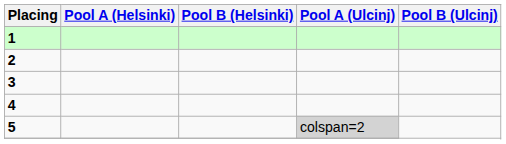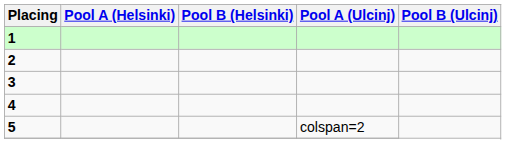(332, 127) lightgrey background -> (332, 127) no background
